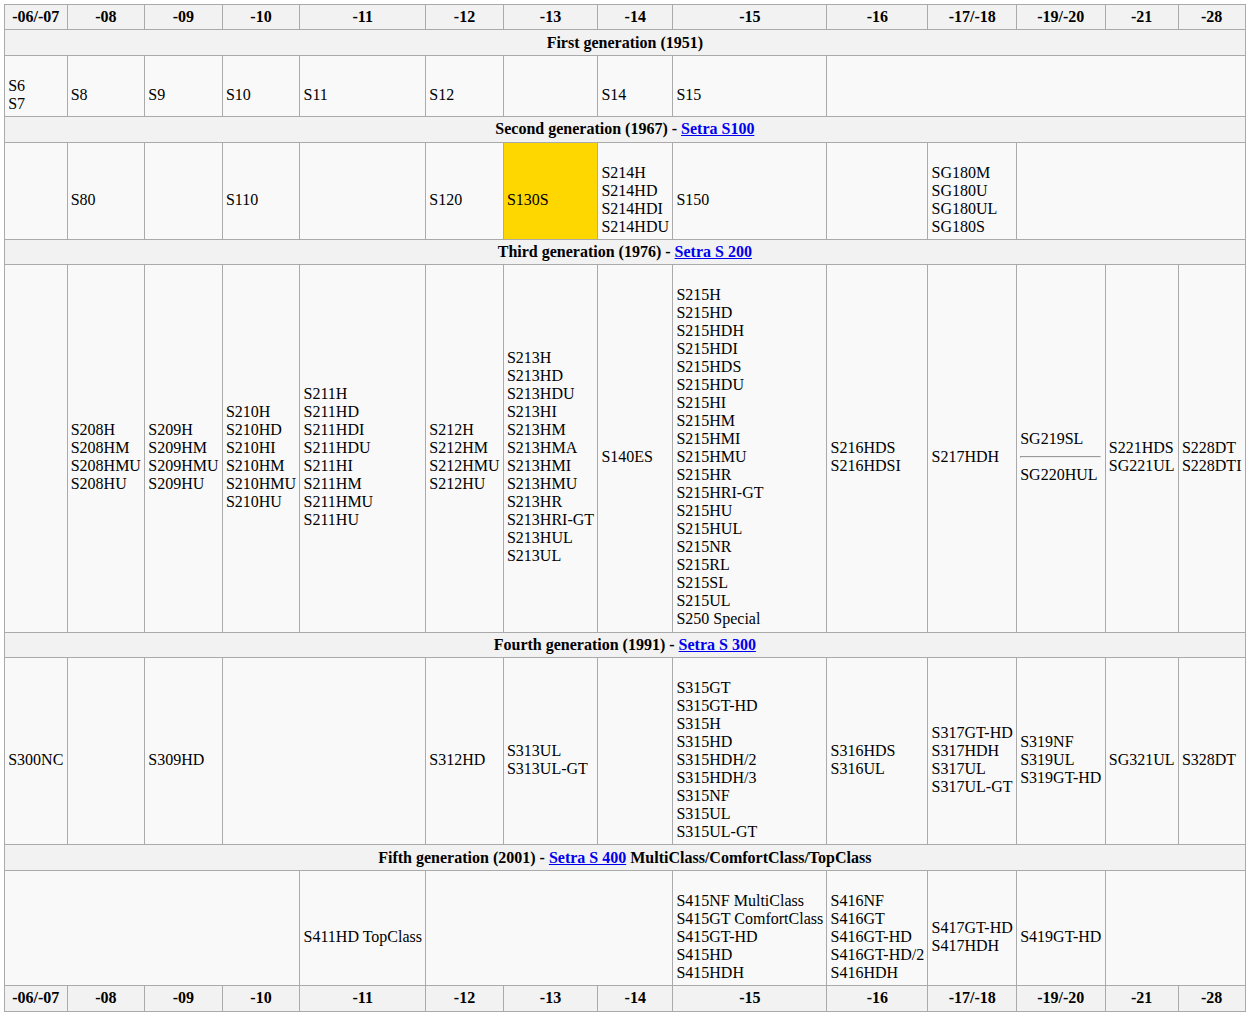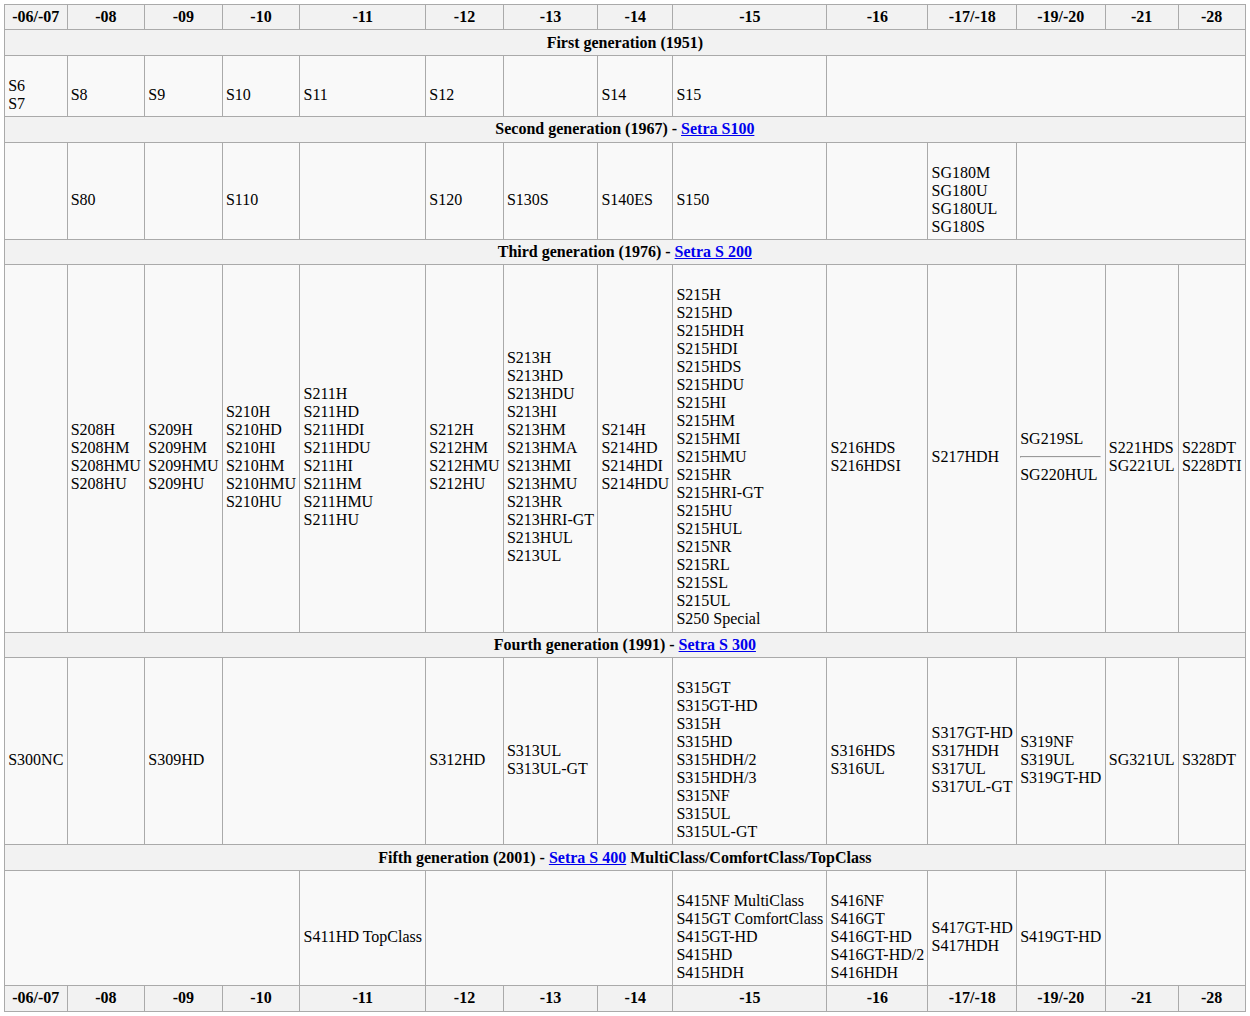(528, 199) gold background -> (528, 199) no background
(635, 199) S214H S214HD S214HDI S214HDU -> (627, 199) S140ES
(627, 457) S140ES -> (635, 457) S214H S214HD S214HDI S214HDU
